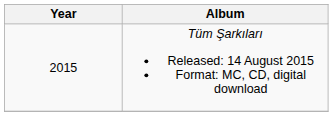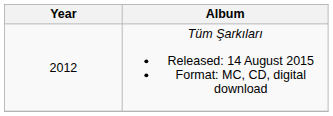(63, 67) 2015 -> (63, 67) 2012
